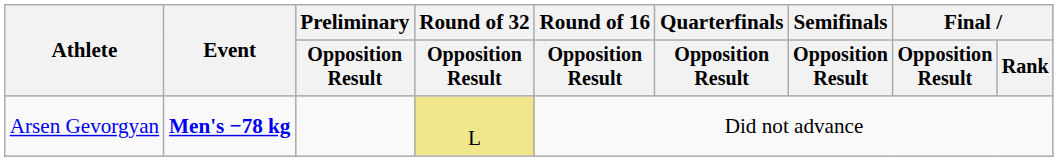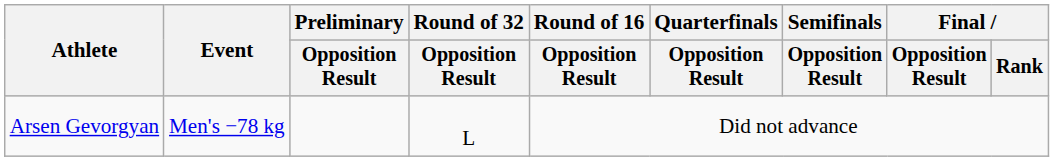(230, 126) bold -> (227, 126) normal
(474, 138) khaki background -> (469, 138) no background
